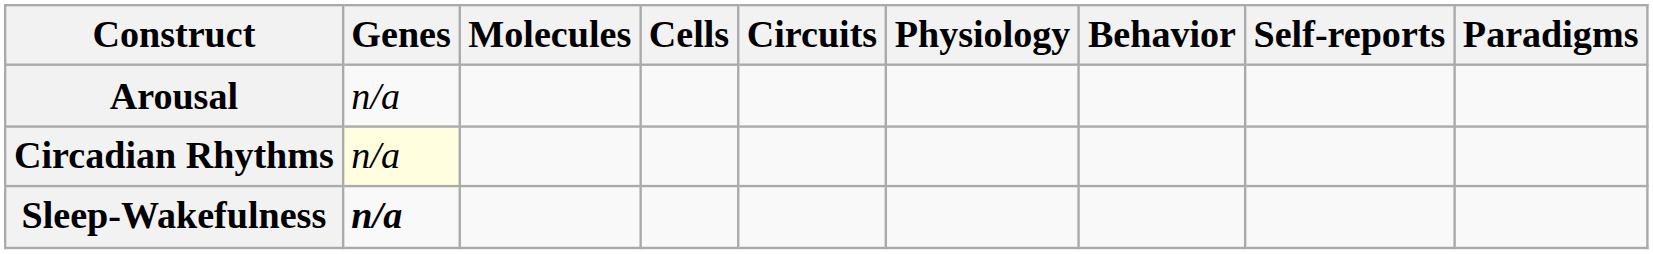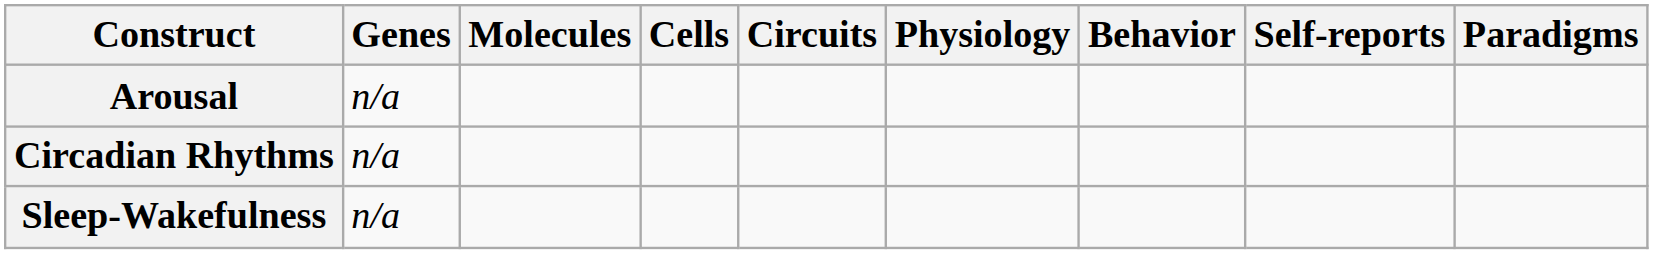(376, 155) lightyellow background -> (376, 155) no background
(377, 215) bold -> (376, 215) normal
